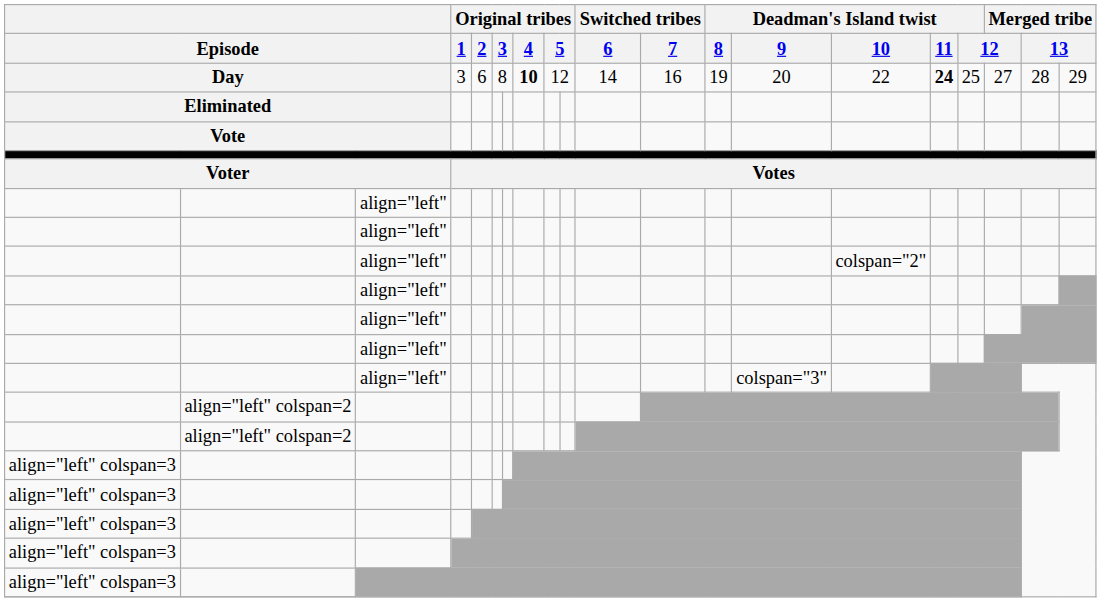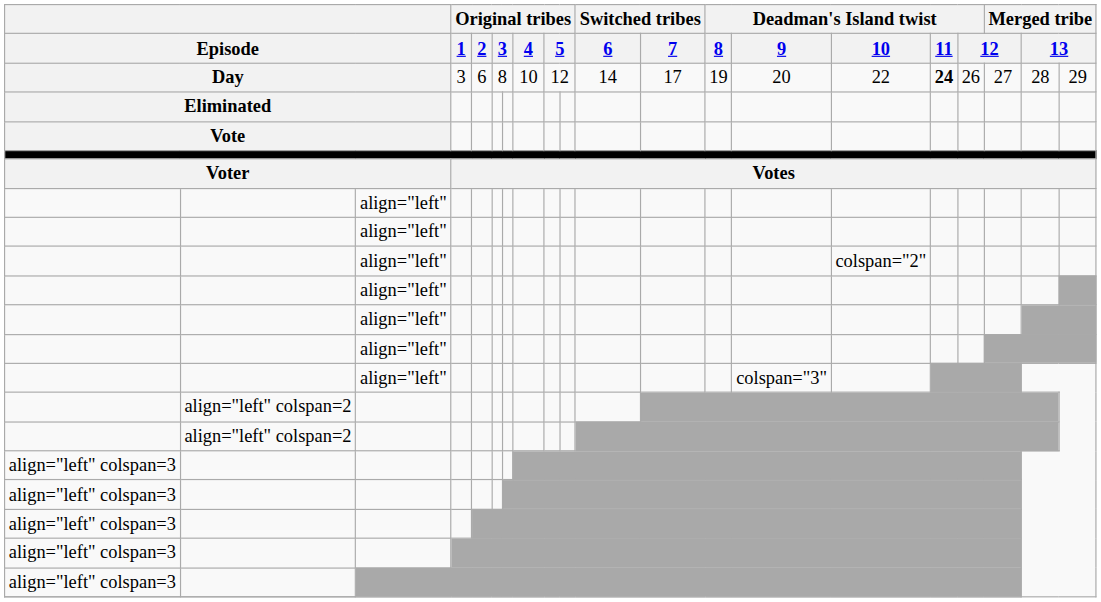(528, 77) bold -> (528, 77) normal
(673, 77) 16 -> (673, 77) 17
(971, 77) 25 -> (971, 77) 26
